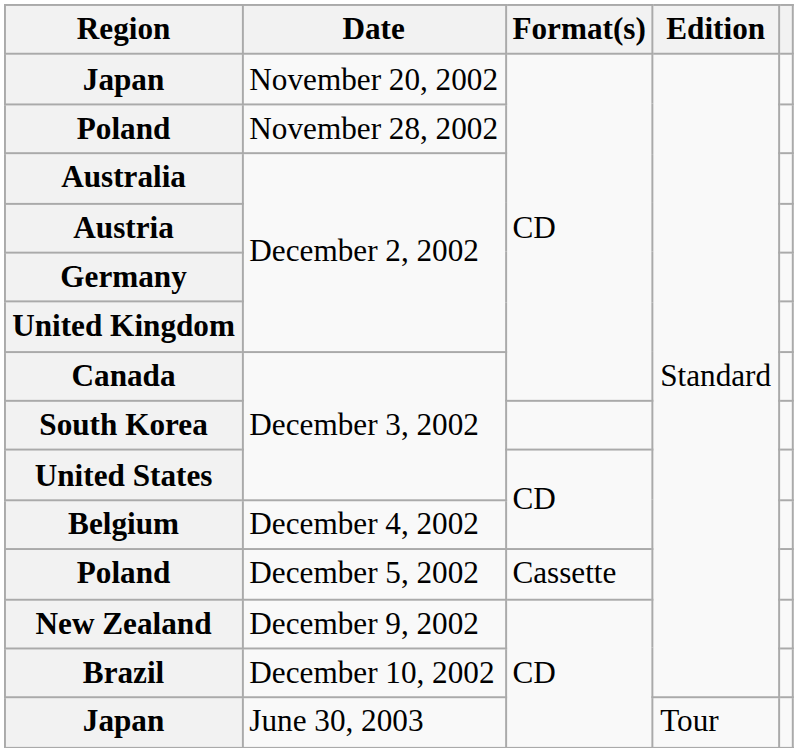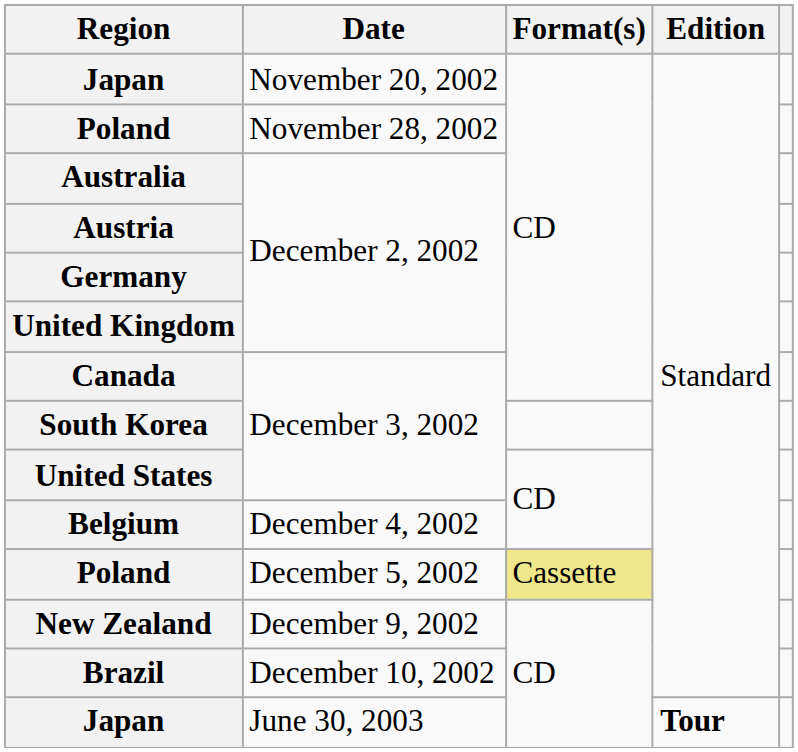(564, 573) no background -> (564, 573) khaki background
(689, 721) normal -> (693, 721) bold
